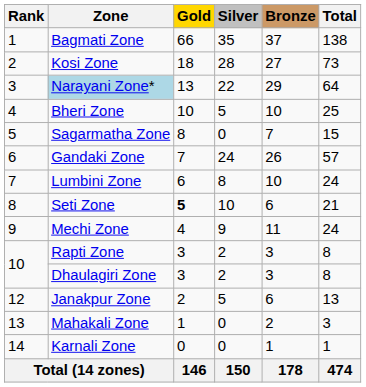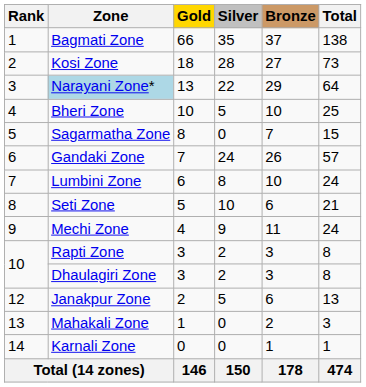(181, 205) bold -> (181, 205) normal
